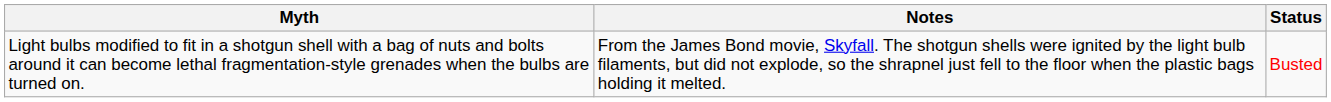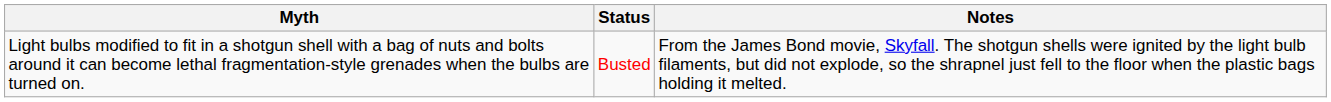columns swapped: (1296, 17) <-> (930, 17)
